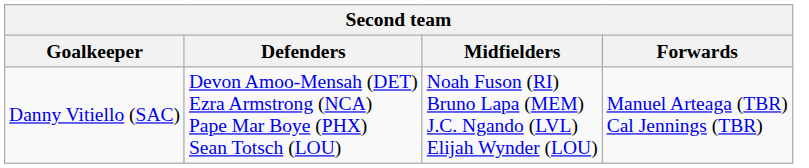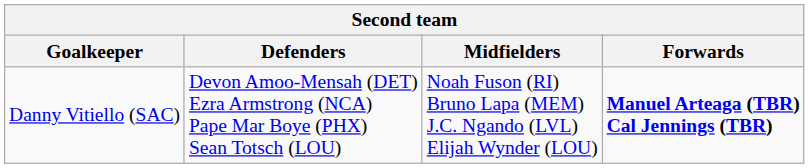(697, 114) normal -> (703, 114) bold
